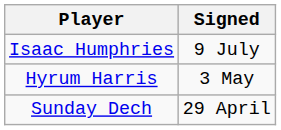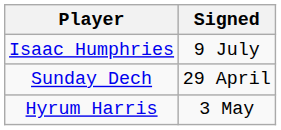rows swapped: (92, 109) <-> (92, 79)
